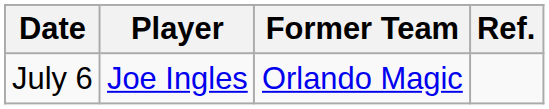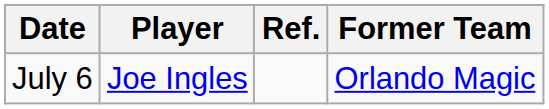columns swapped: (362, 28) <-> (506, 28)
